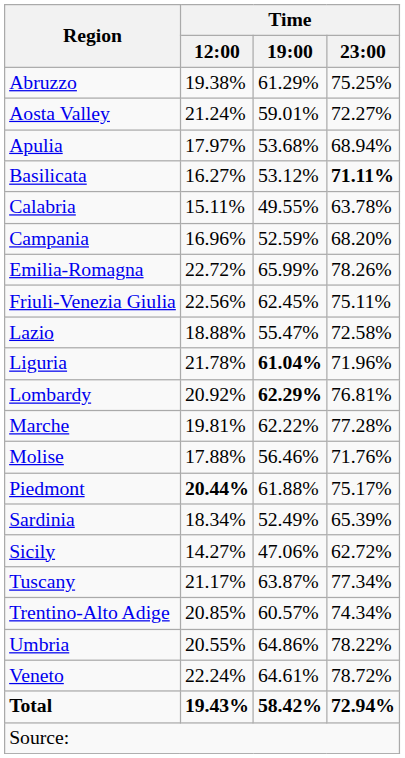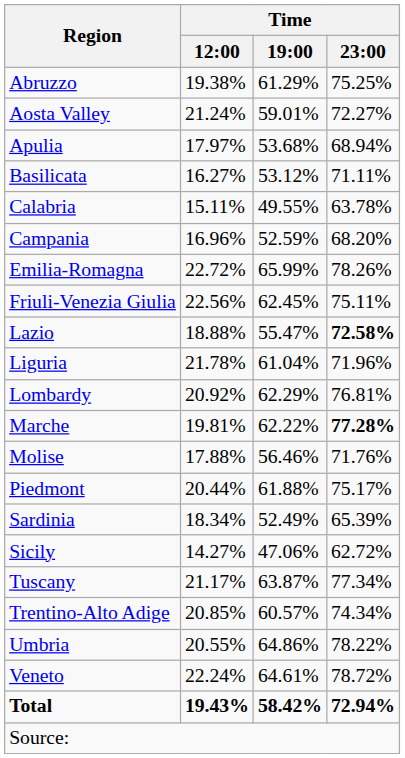(362, 176) bold -> (361, 176) normal
(361, 332) normal -> (363, 332) bold
(290, 363) bold -> (288, 363) normal
(290, 394) bold -> (288, 394) normal
(361, 425) normal -> (363, 425) bold
(217, 488) bold -> (215, 488) normal
